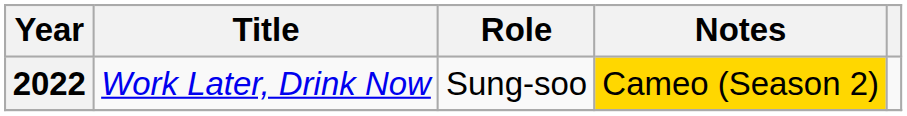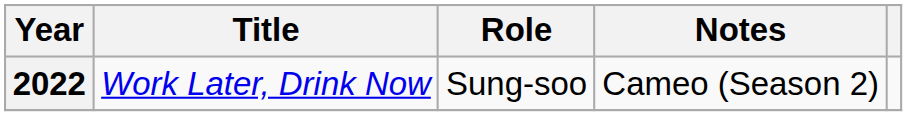(741, 82) gold background -> (741, 82) no background
